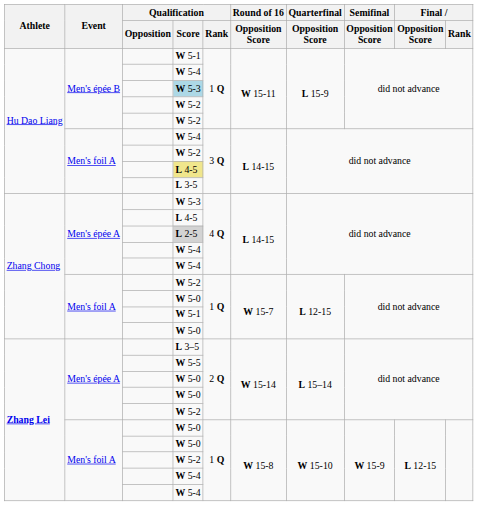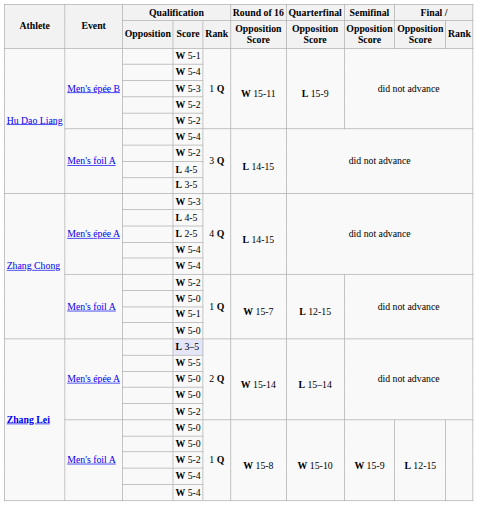(188, 89) lightblue background -> (188, 89) no background
(186, 169) khaki background -> (186, 169) no background
(186, 234) lightgrey background -> (186, 234) no background
(187, 347) no background -> (187, 347) lavender background
